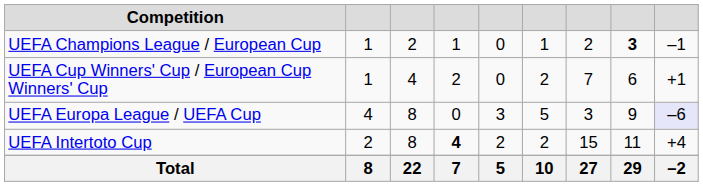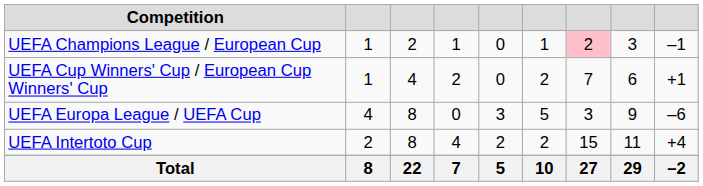(588, 44) no background -> (588, 44) pink background
(632, 44) bold -> (632, 44) normal
(677, 115) lavender background -> (677, 115) no background
(456, 141) bold -> (456, 141) normal
